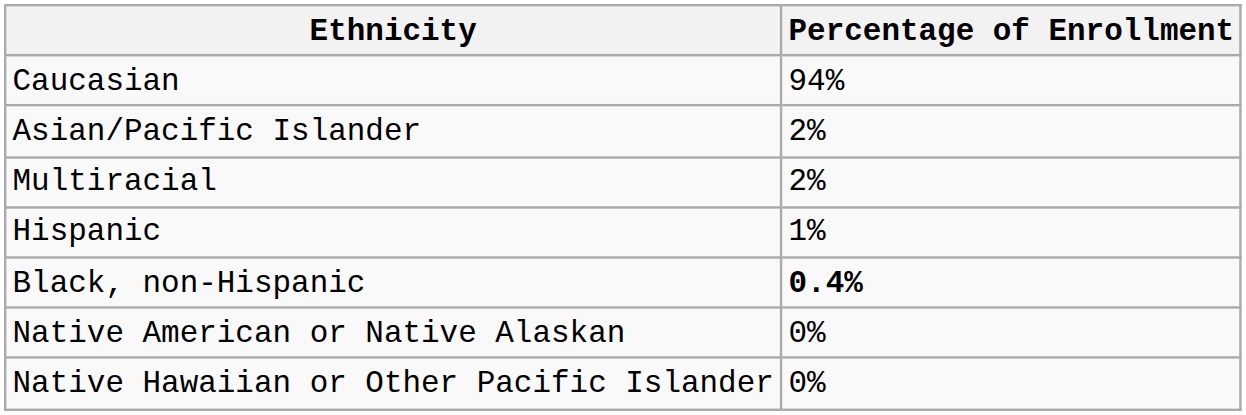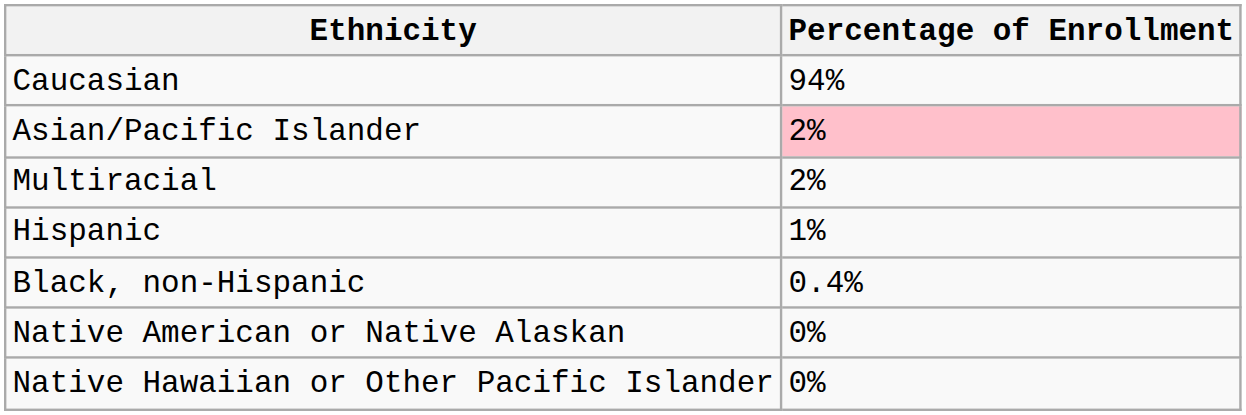(807, 131) no background -> (807, 131) pink background
(826, 283) bold -> (826, 283) normal
